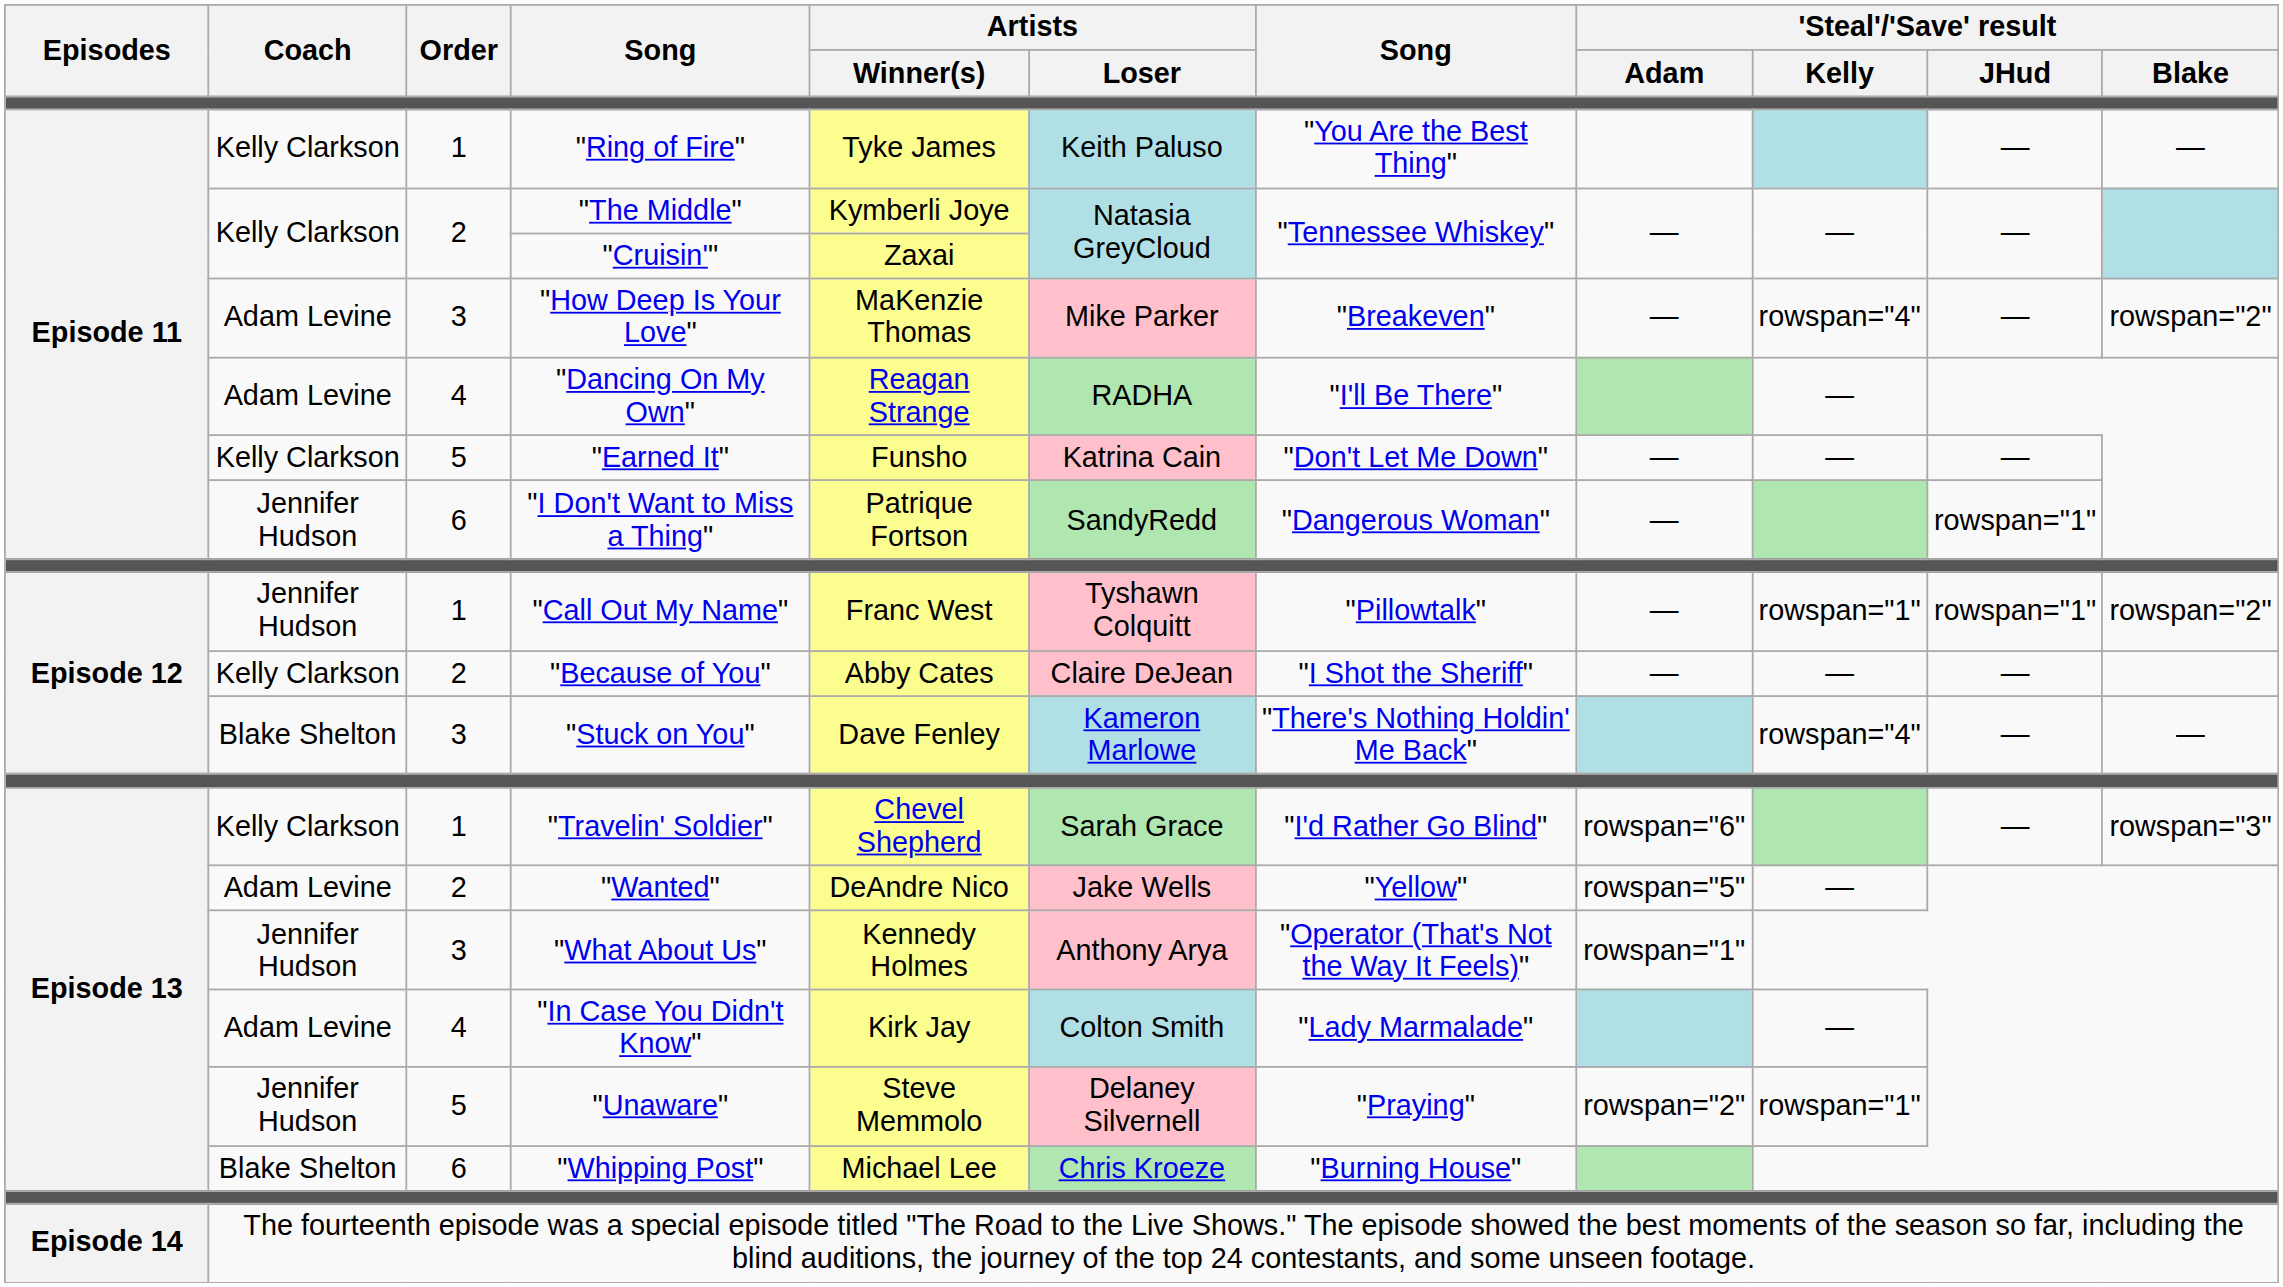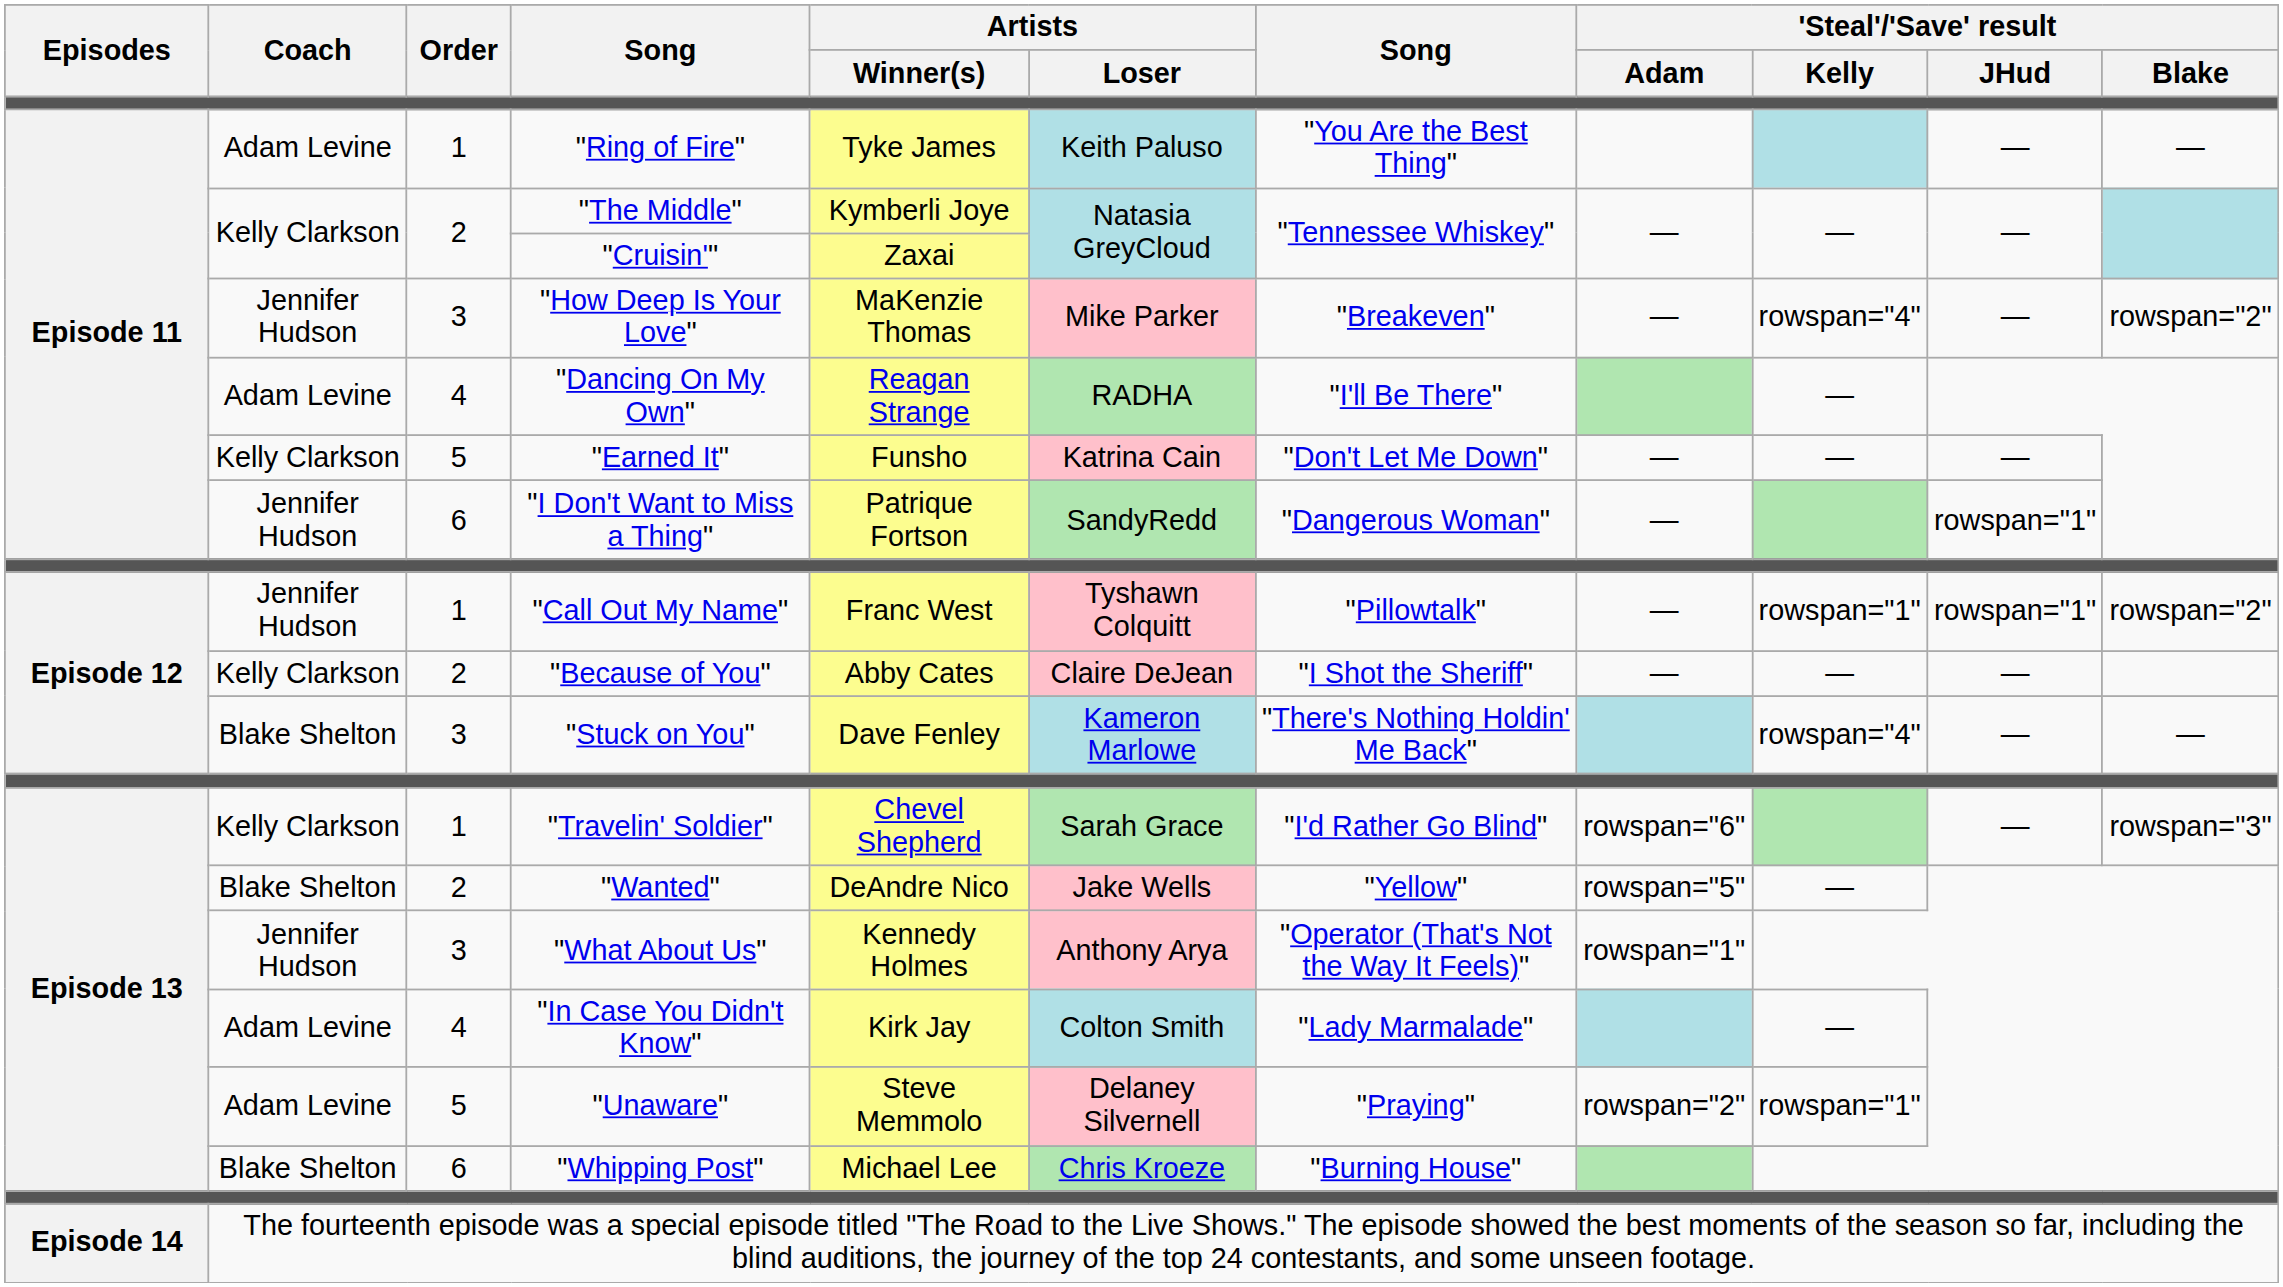(308, 148) Kelly Clarkson -> (308, 148) Adam Levine
(308, 317) Adam Levine -> (308, 317) Jennifer Hudson
(308, 887) Adam Levine -> (308, 887) Blake Shelton
(308, 1105) Jennifer Hudson -> (308, 1105) Adam Levine
